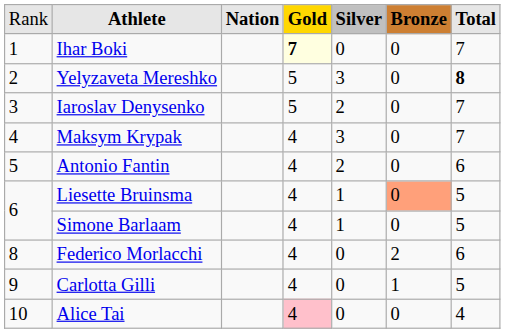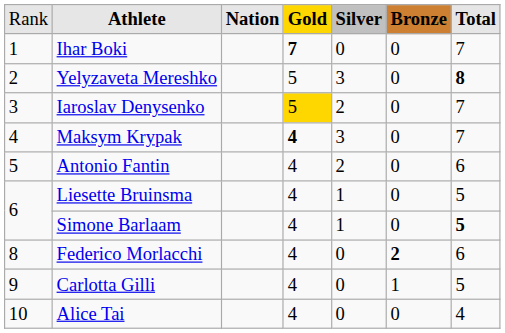(292, 48) lightyellow background -> (292, 48) no background
(292, 107) no background -> (292, 107) gold background
(292, 136) normal -> (292, 136) bold
(395, 195) lightsalmon background -> (395, 195) no background
(460, 225) normal -> (460, 225) bold
(395, 254) normal -> (395, 254) bold
(292, 313) pink background -> (292, 313) no background
